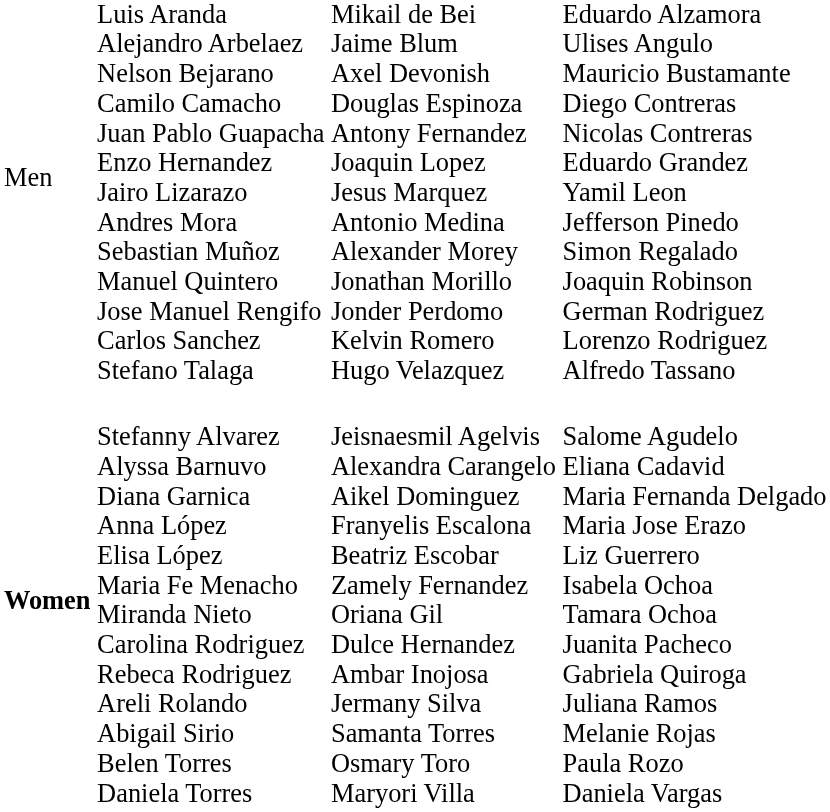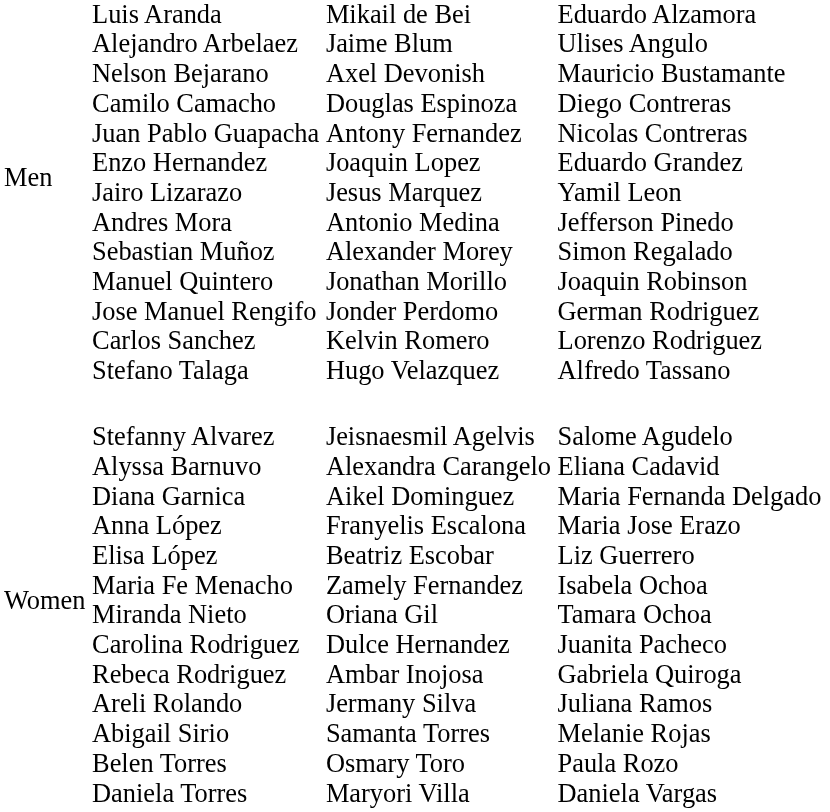(47, 599) bold -> (45, 599) normal
